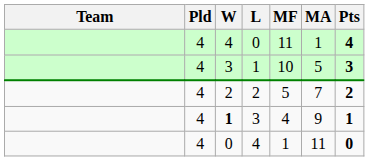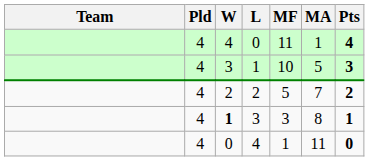(285, 118) 4 -> (285, 118) 3
(318, 118) 9 -> (318, 118) 8
